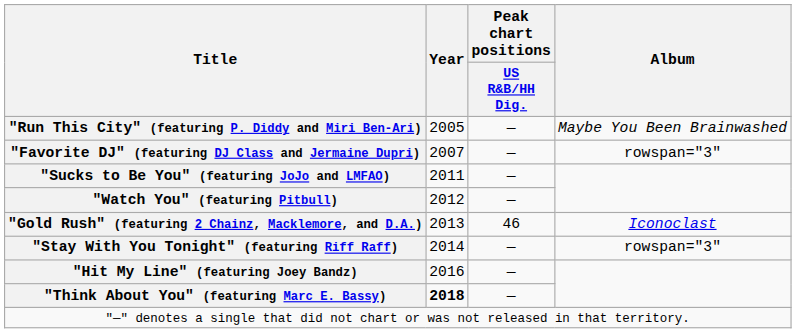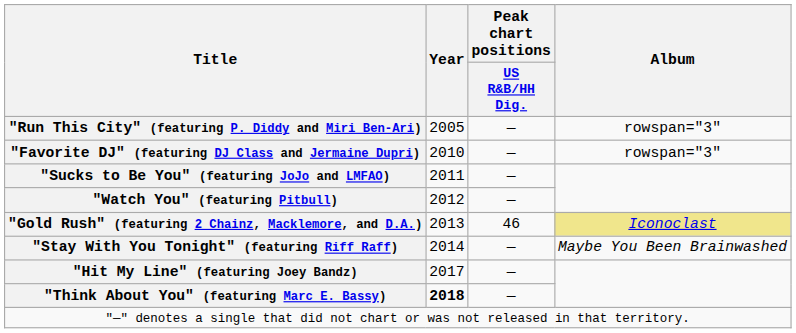(672, 128) Maybe You Been Brainwashed -> (672, 128) rowspan="3"
(447, 152) 2007 -> (447, 152) 2010
(672, 224) no background -> (672, 224) khaki background
(672, 248) rowspan="3" -> (672, 248) Maybe You Been Brainwashed
(447, 272) 2016 -> (447, 272) 2017
